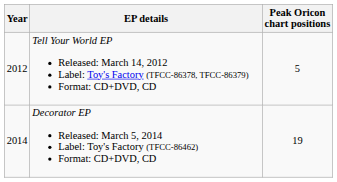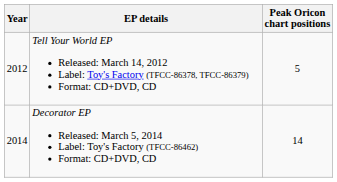(297, 141) 19 -> (297, 141) 14
